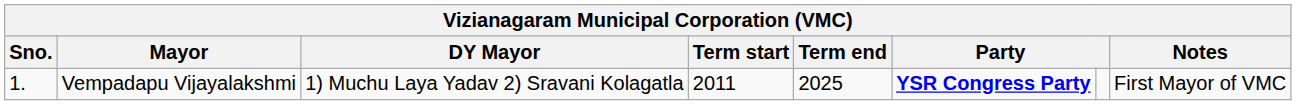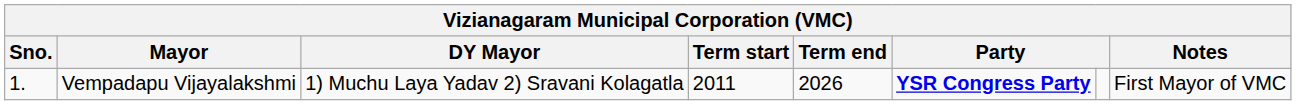(821, 83) 2025 -> (821, 83) 2026
